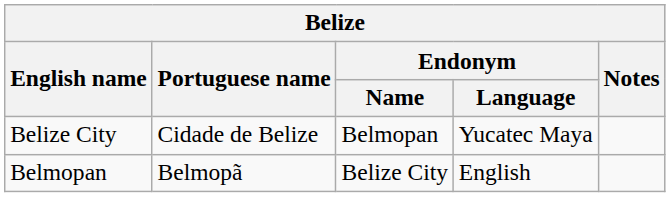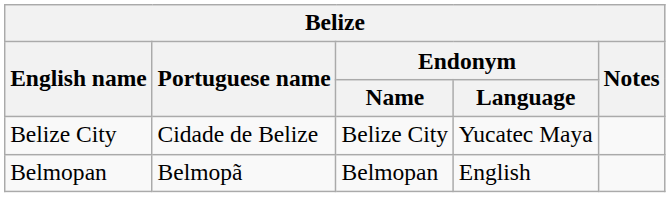(390, 135) Belmopan -> (395, 135) Belize City
(395, 172) Belize City -> (390, 172) Belmopan
